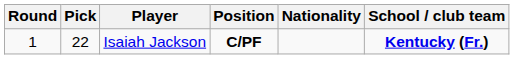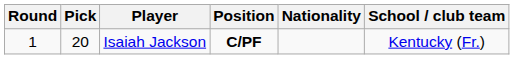(80, 41) 22 -> (80, 41) 20
(437, 41) bold -> (437, 41) normal
